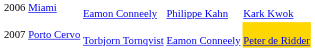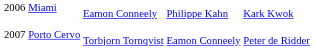(277, 41) gold background -> (277, 41) no background
